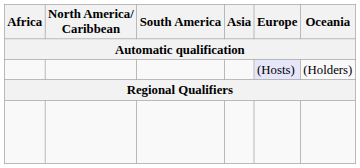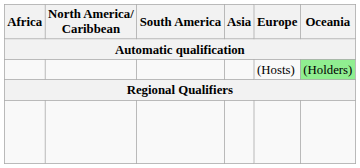(276, 69) lavender background -> (276, 69) no background
(328, 69) no background -> (328, 69) lightgreen background
